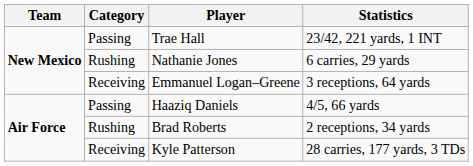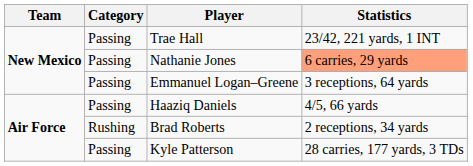(112, 60) Rushing -> (110, 60) Passing
(358, 60) no background -> (356, 60) lightsalmon background
(117, 82) Receiving -> (110, 82) Passing
(117, 149) Receiving -> (110, 149) Passing
